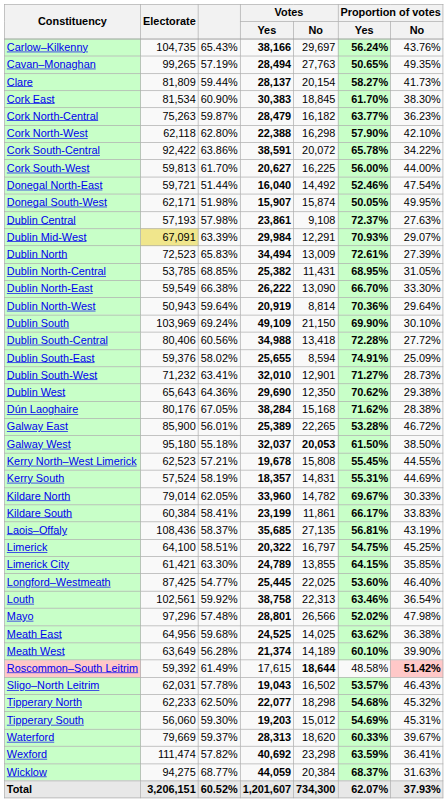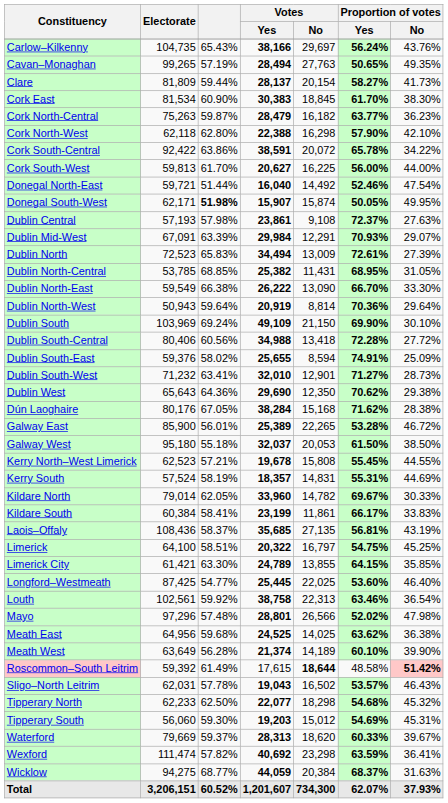(219, 202) normal -> (219, 202) bold
(179, 237) khaki background -> (179, 237) no background
(319, 444) bold -> (319, 444) normal
